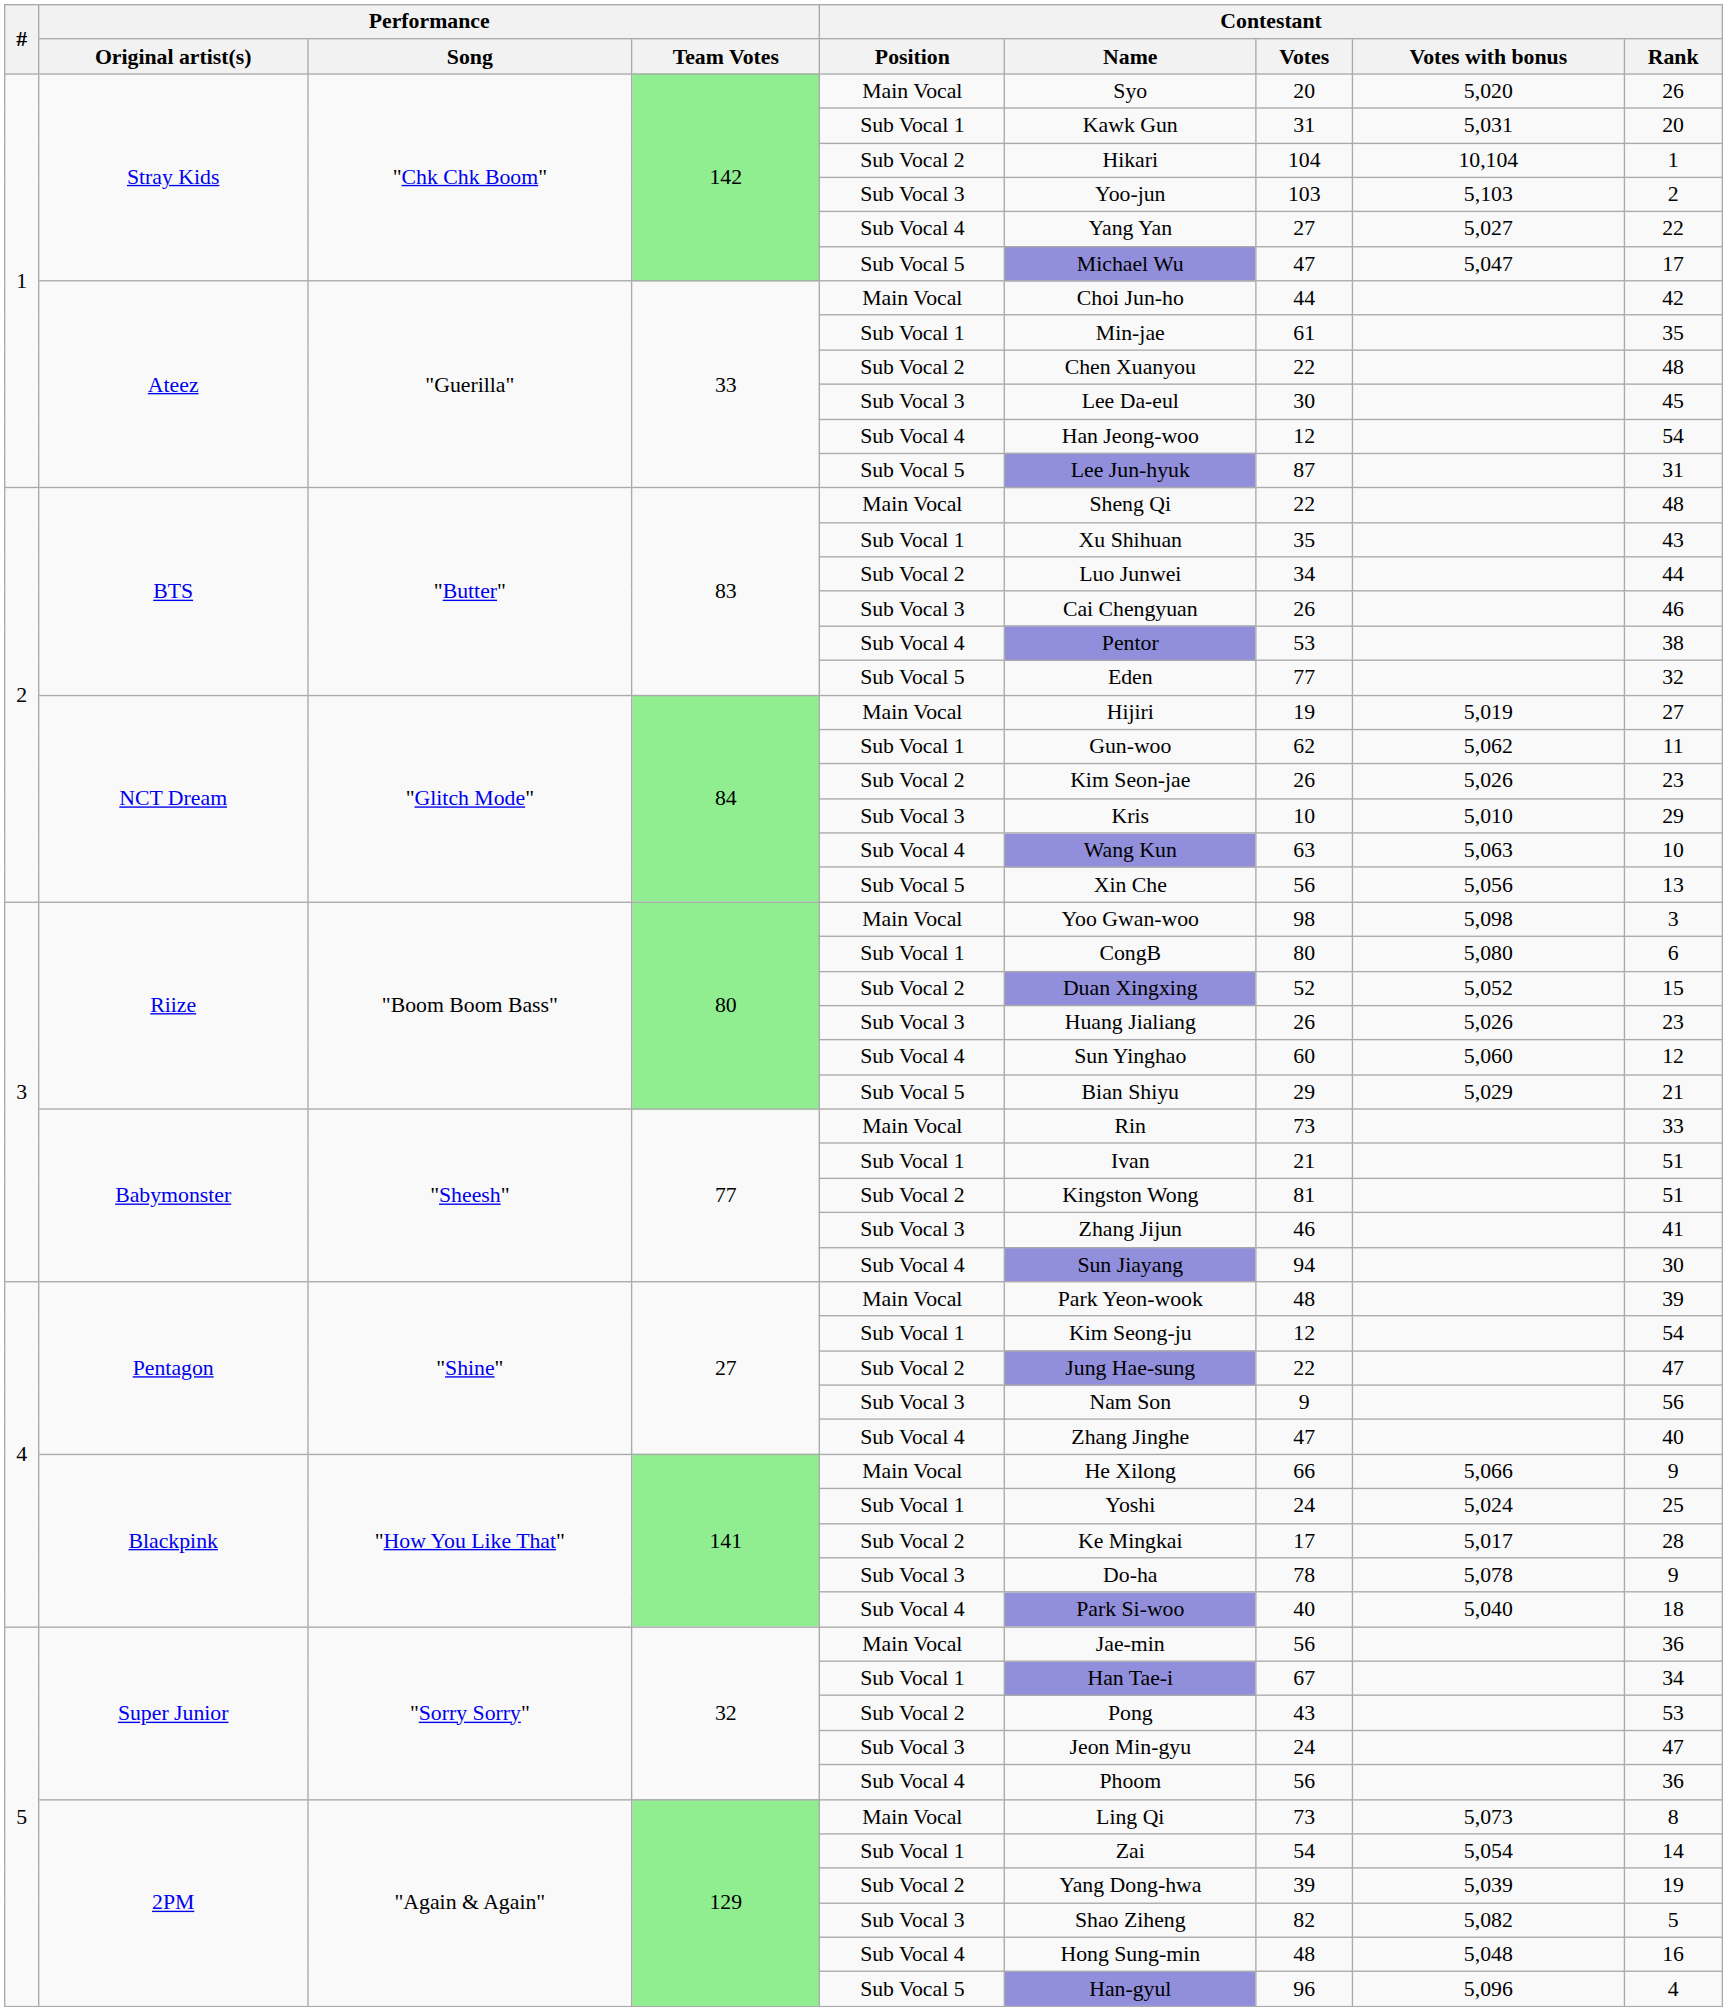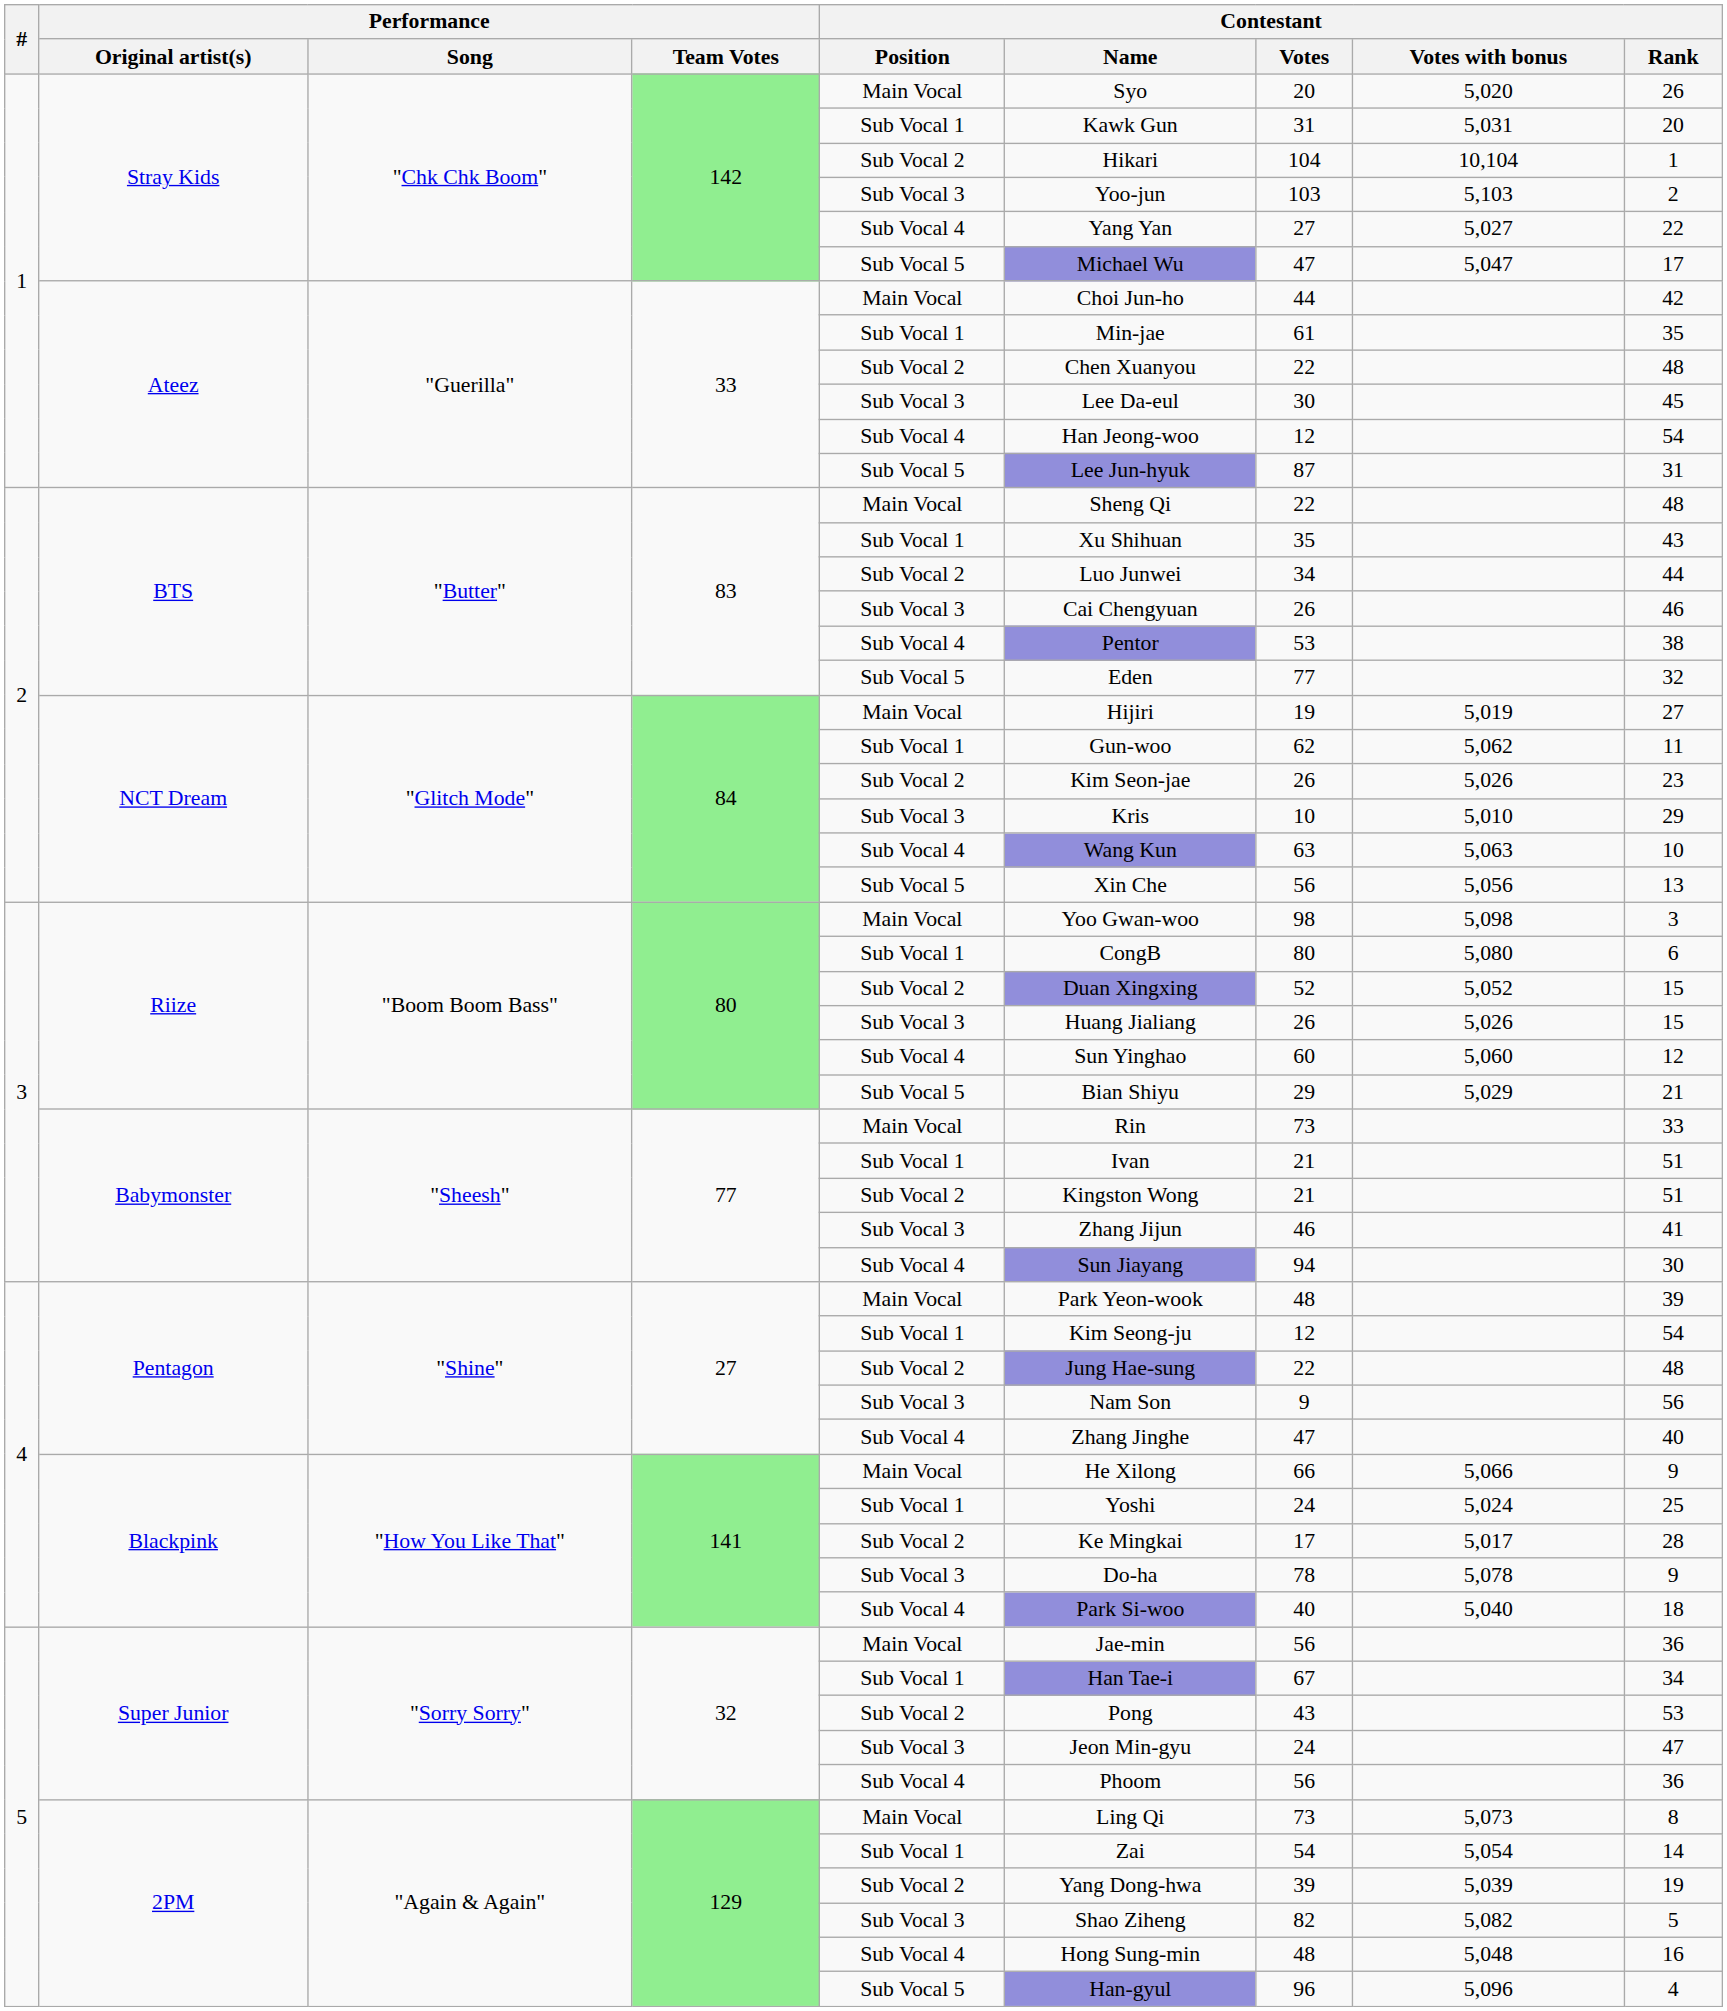(1673, 1022) 23 -> (1673, 1022) 15
(1304, 1195) 81 -> (1304, 1195) 21
(1673, 1367) 47 -> (1673, 1367) 48
